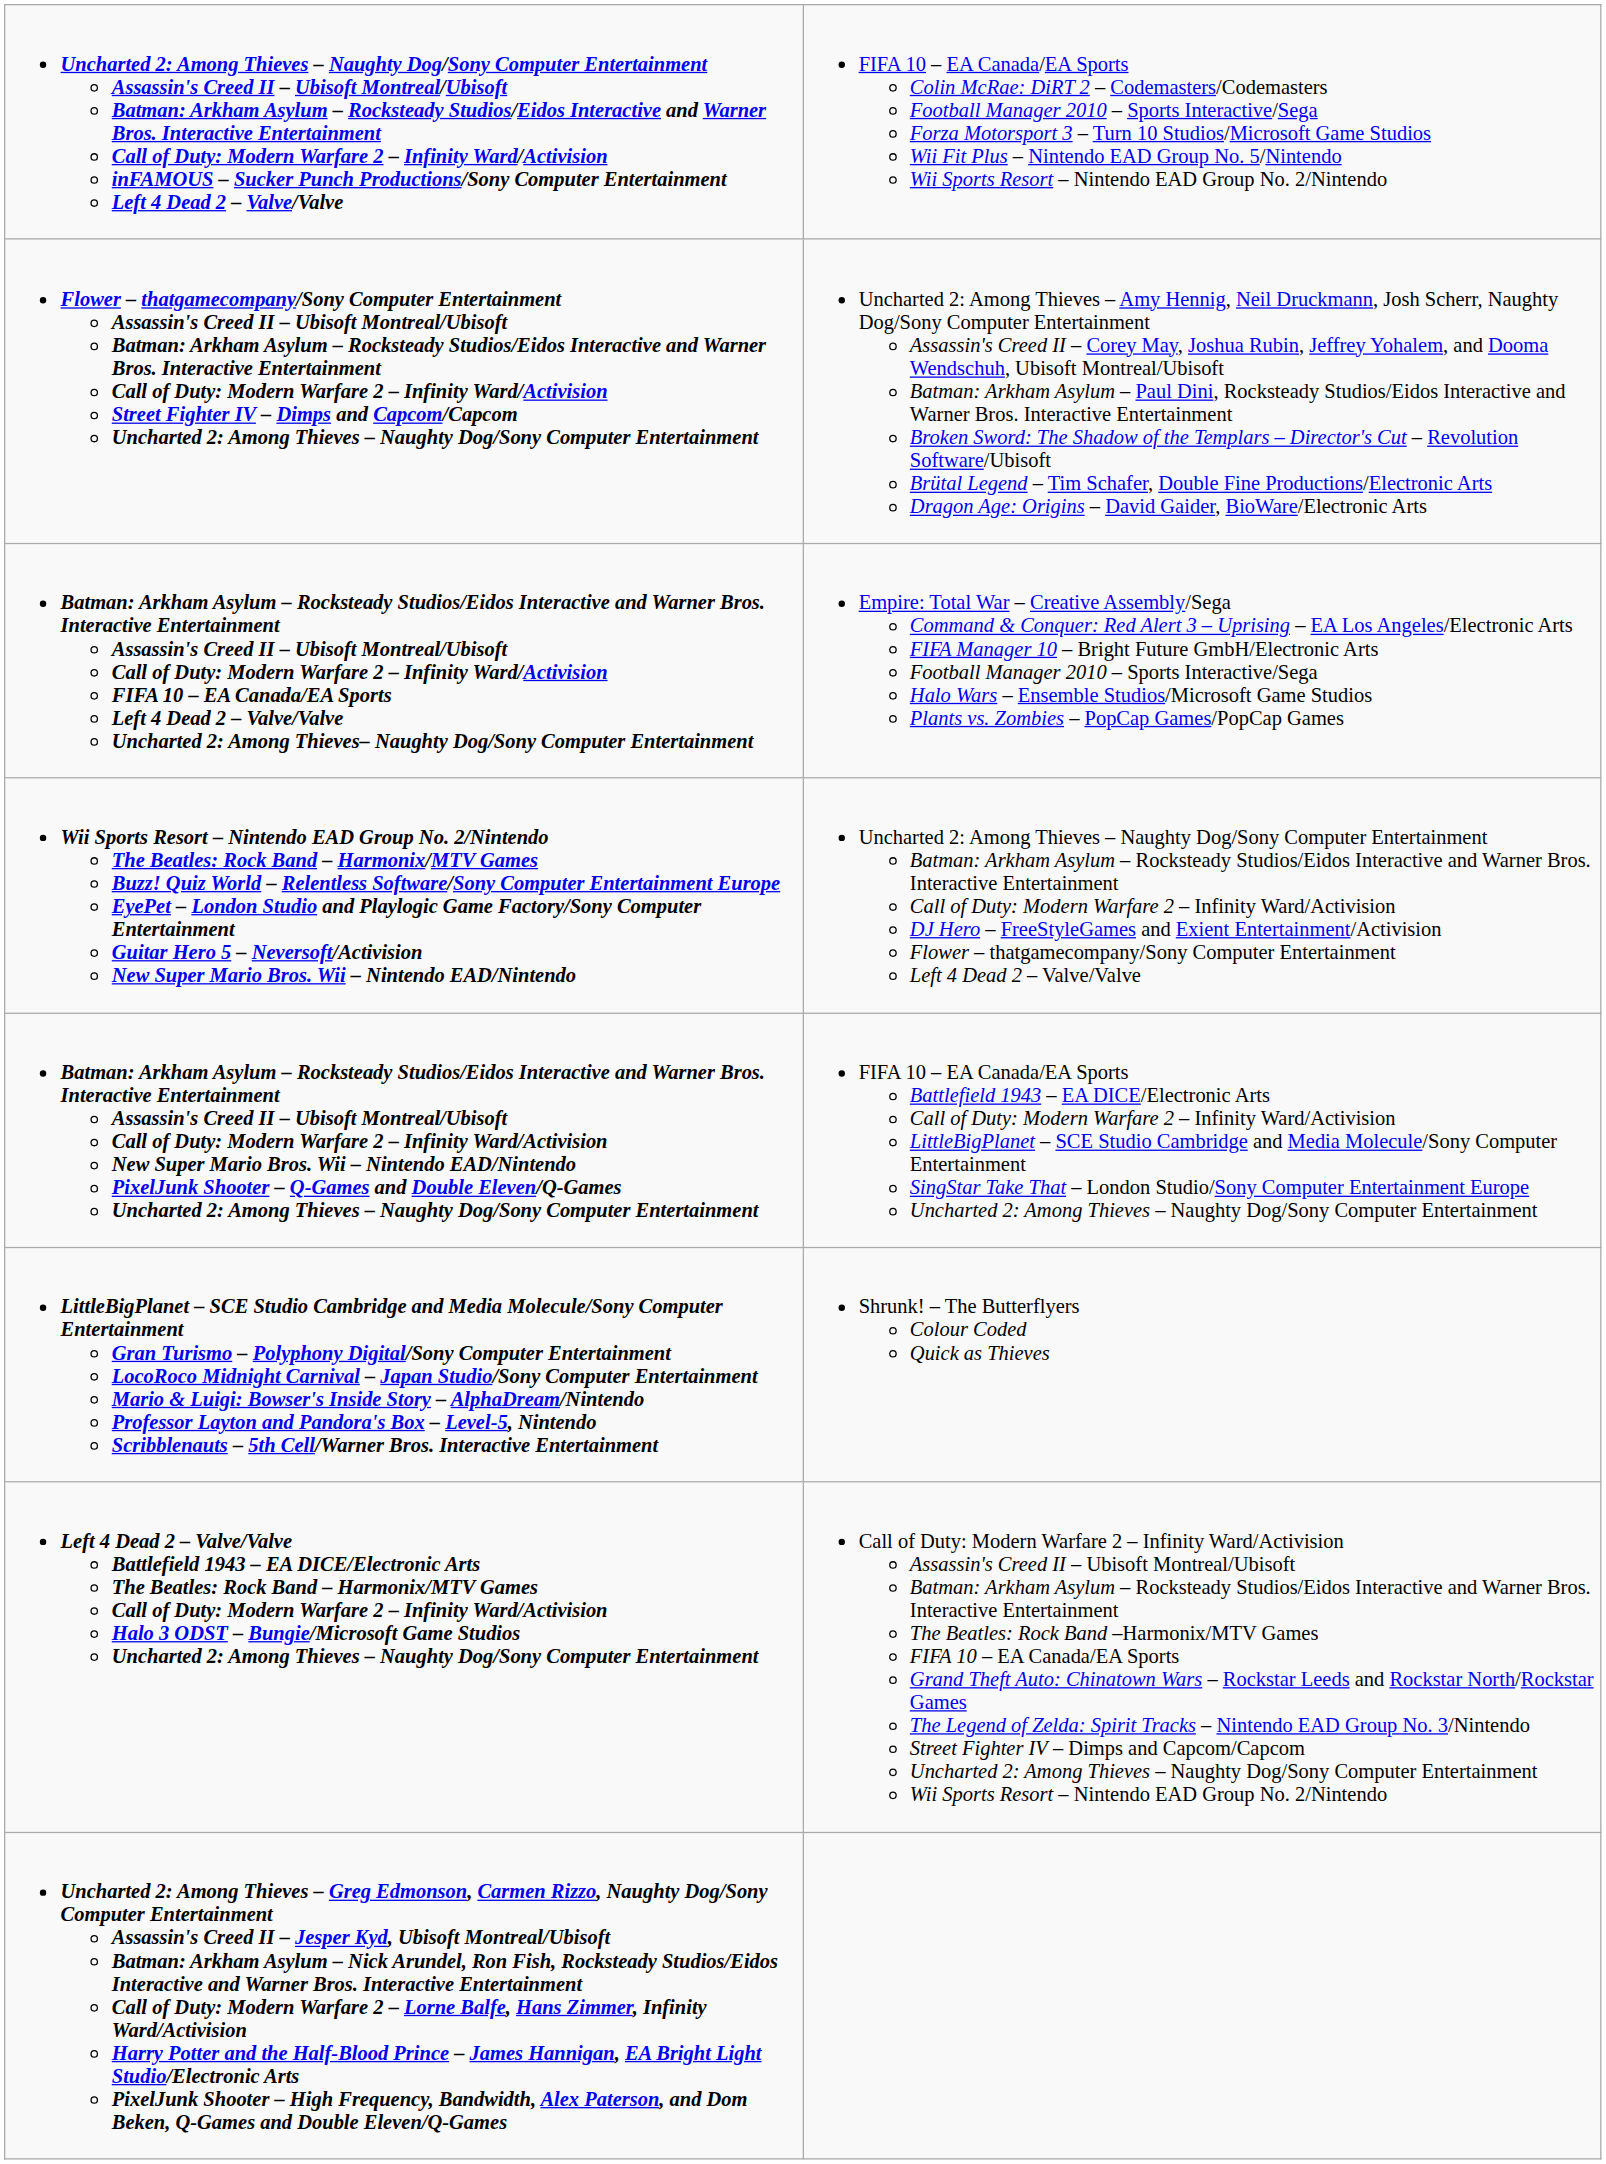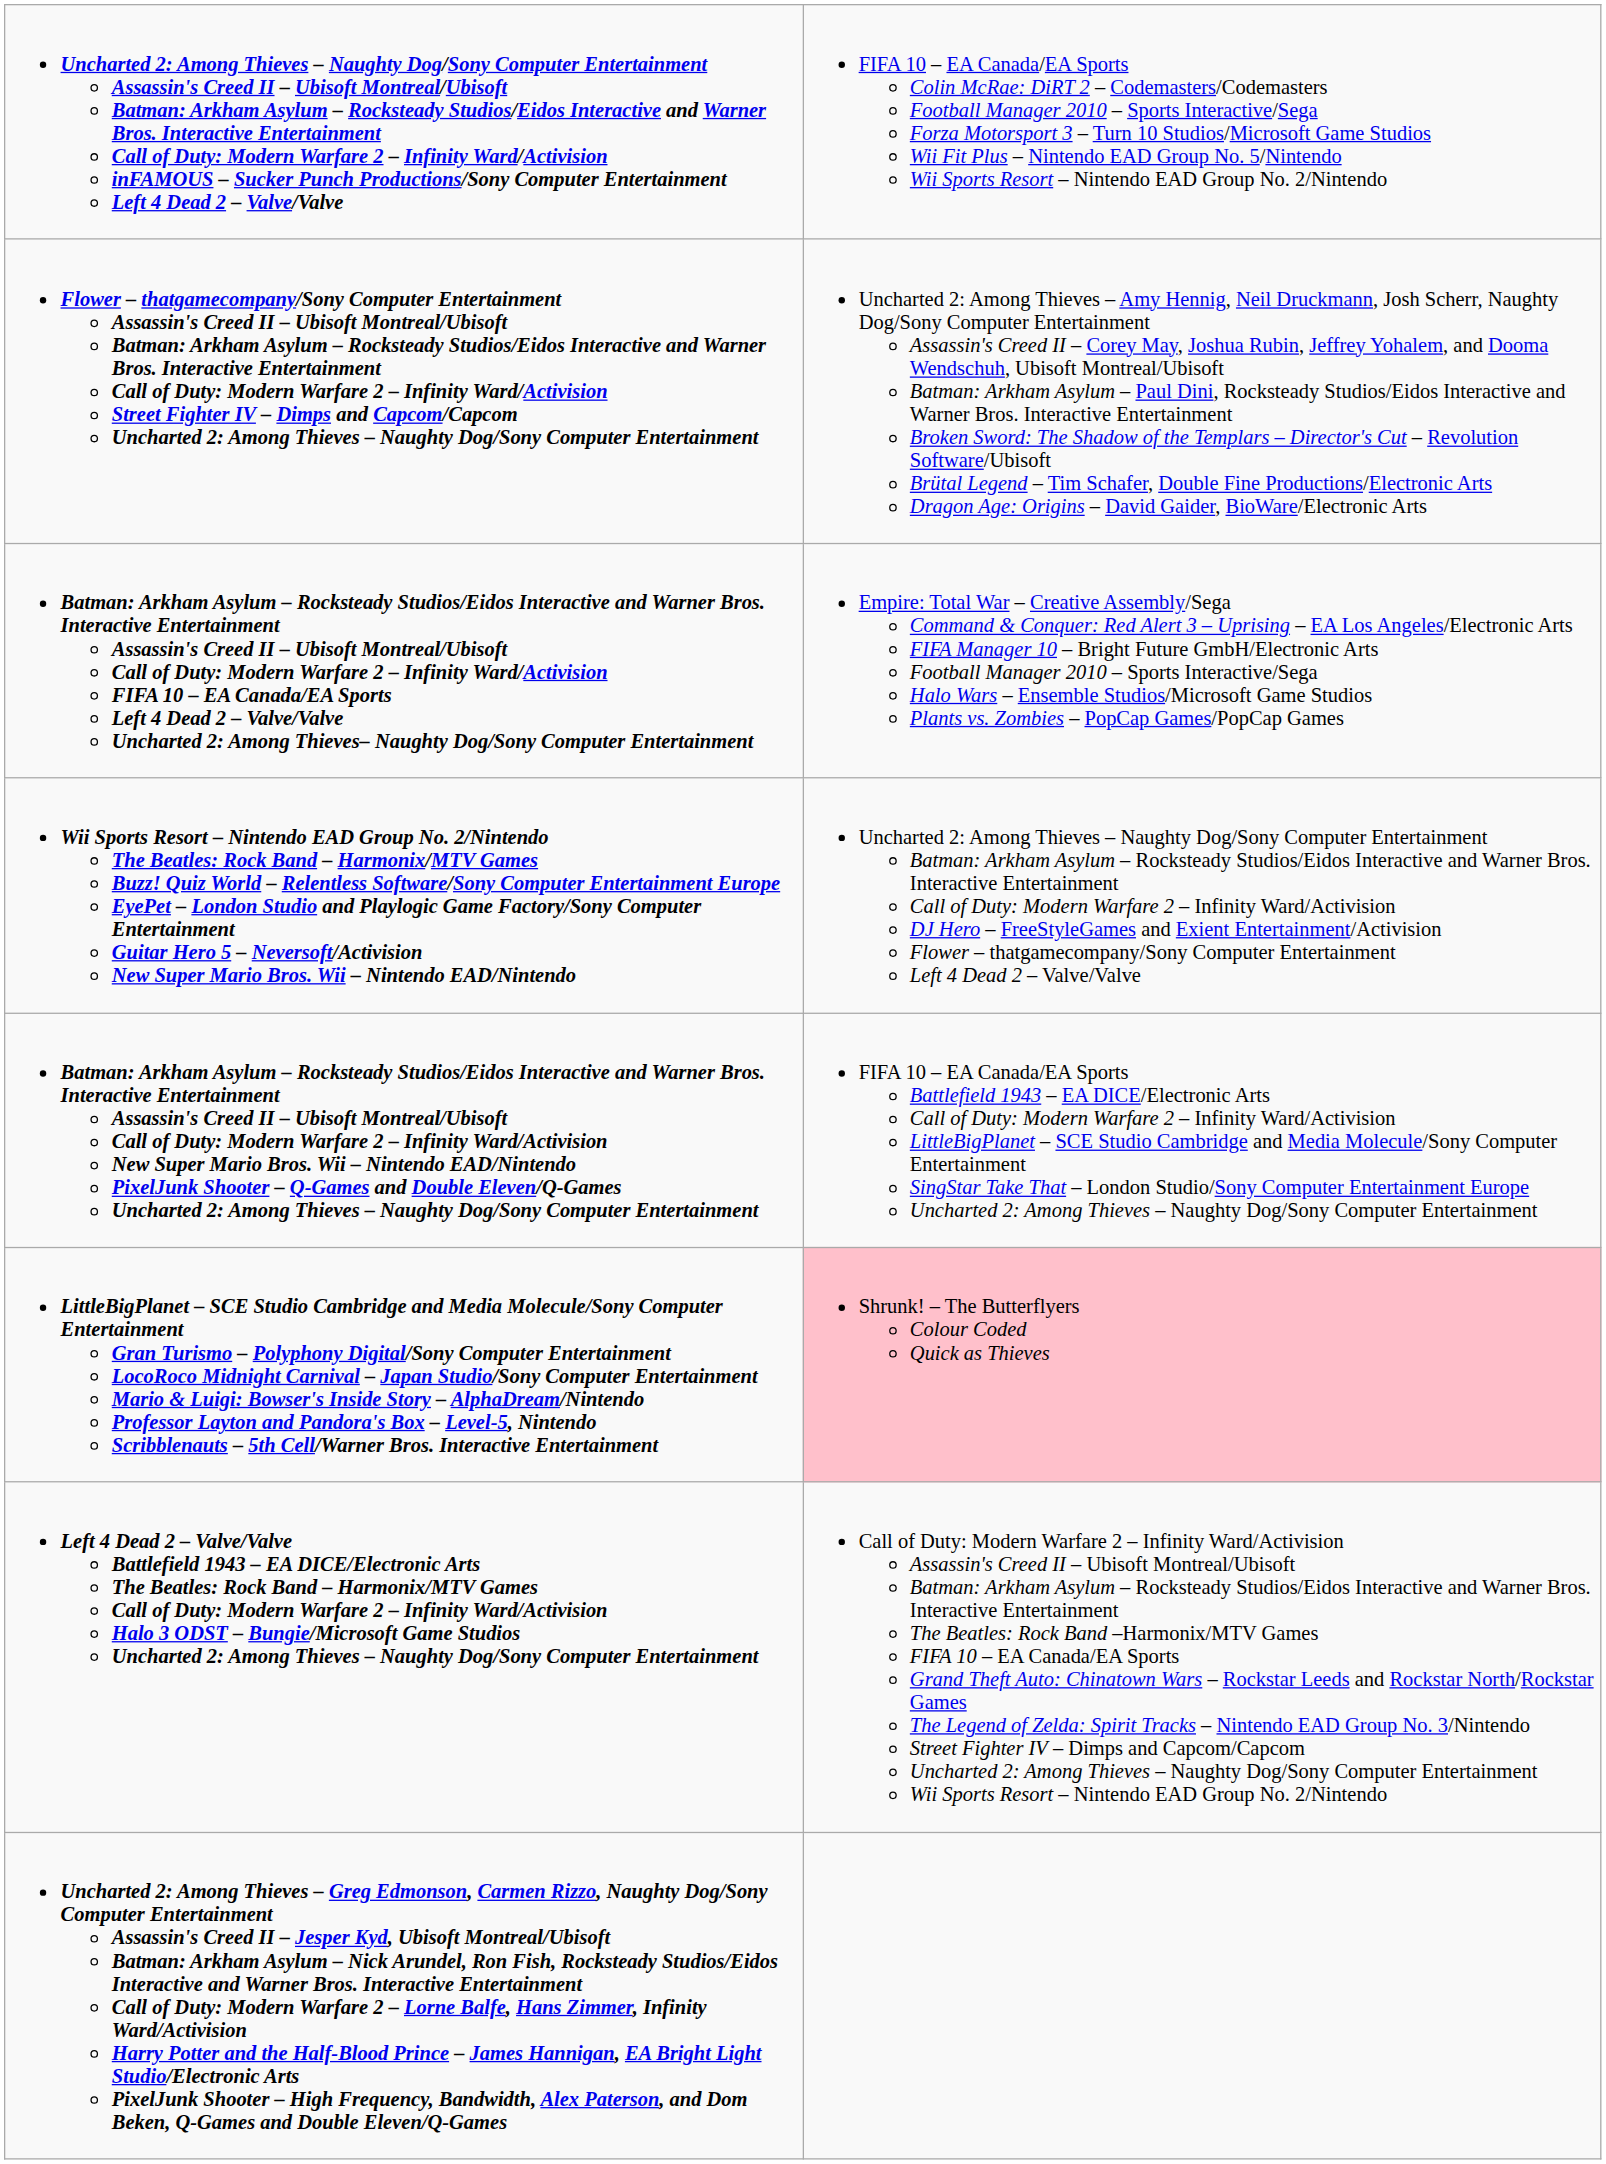(1202, 1330) no background -> (1202, 1330) pink background
